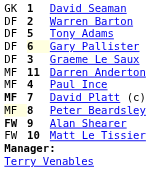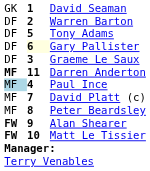(11, 72) normal -> (11, 72) bold
(11, 85) no background -> (11, 85) lightblue background
(11, 98) bold -> (11, 98) normal
(11, 110) lightyellow background -> (11, 110) no background
(11, 136) normal -> (11, 136) bold
